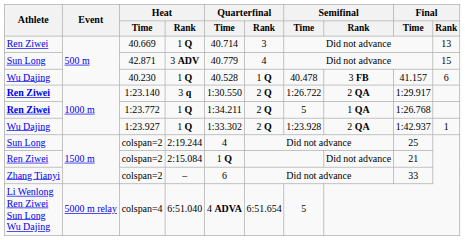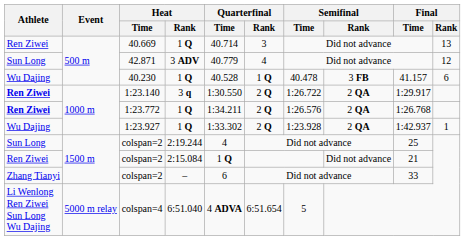(446, 61) 15 -> (446, 61) 12
(304, 110) 5 -> (304, 110) 1:26.576
(359, 110) 1 QA -> (359, 110) 2 QA
